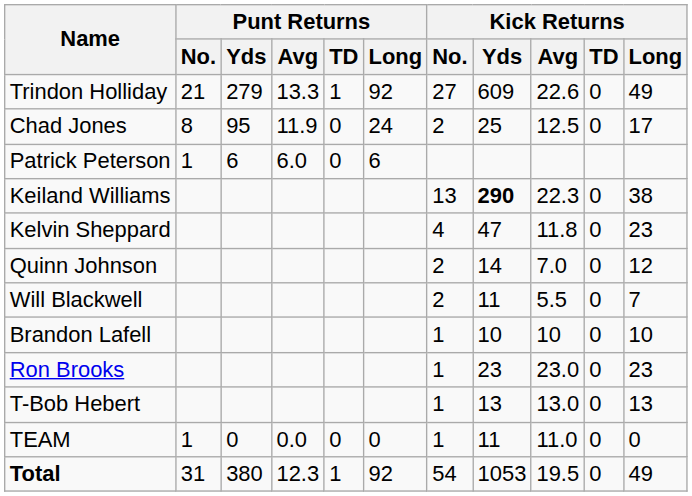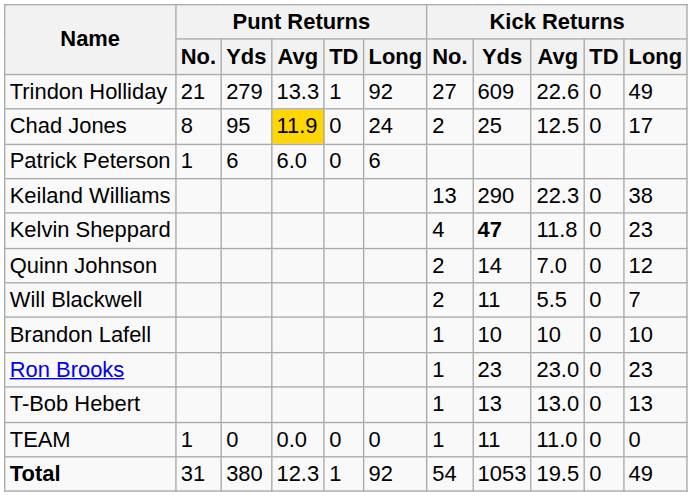(297, 126) no background -> (297, 126) gold background
(496, 195) bold -> (496, 195) normal
(490, 230) normal -> (490, 230) bold
